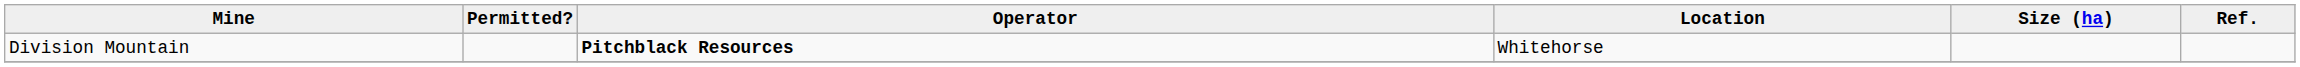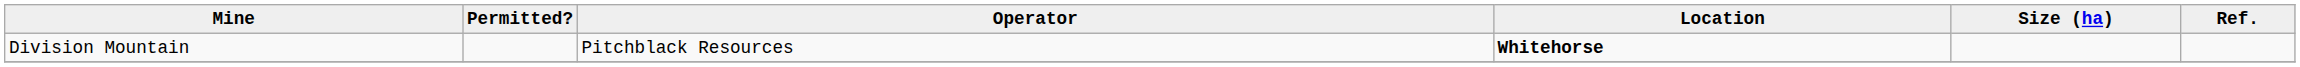(688, 48) bold -> (688, 48) normal
(1551, 48) normal -> (1551, 48) bold
